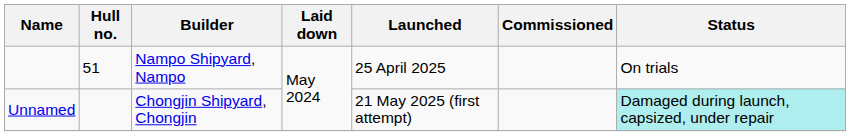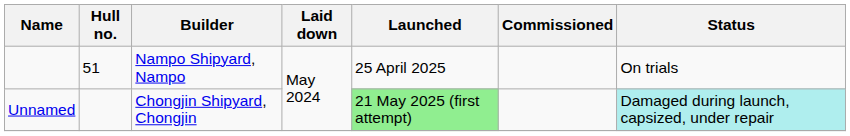(417, 109) no background -> (417, 109) lightgreen background
